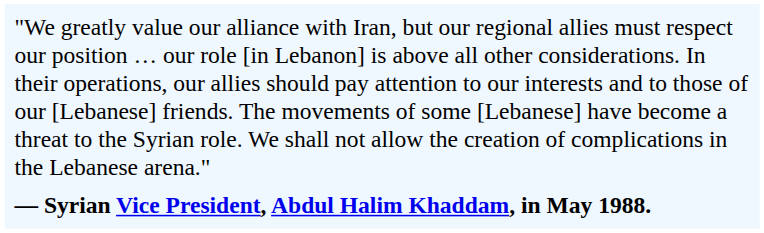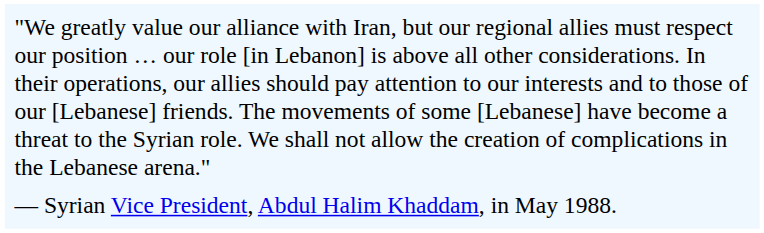(333, 205) bold -> (316, 205) normal
